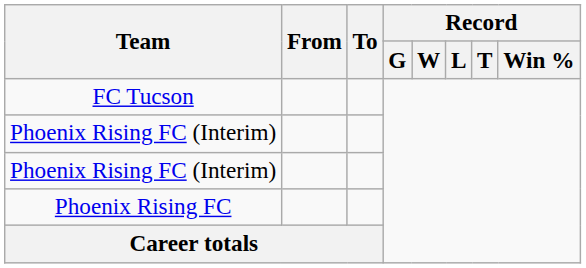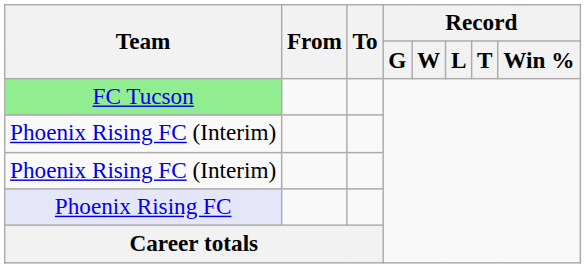(143, 96) no background -> (143, 96) lightgreen background
(143, 206) no background -> (143, 206) lavender background
